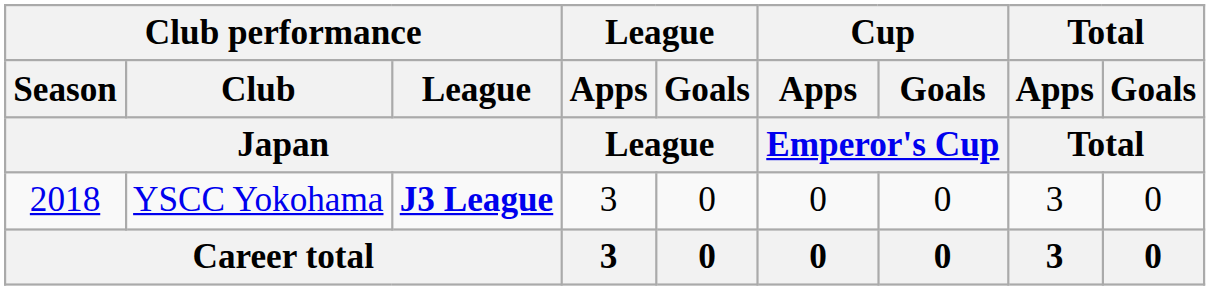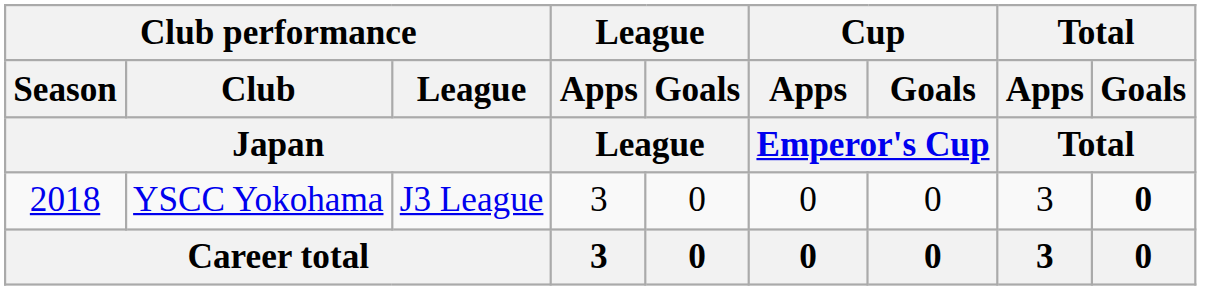(476, 199) bold -> (472, 199) normal
(1153, 199) normal -> (1143, 199) bold
